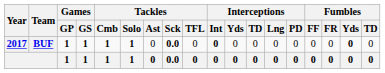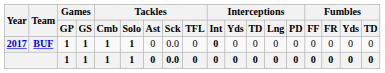(173, 44) bold -> (173, 44) normal
(351, 44) bold -> (351, 44) normal
